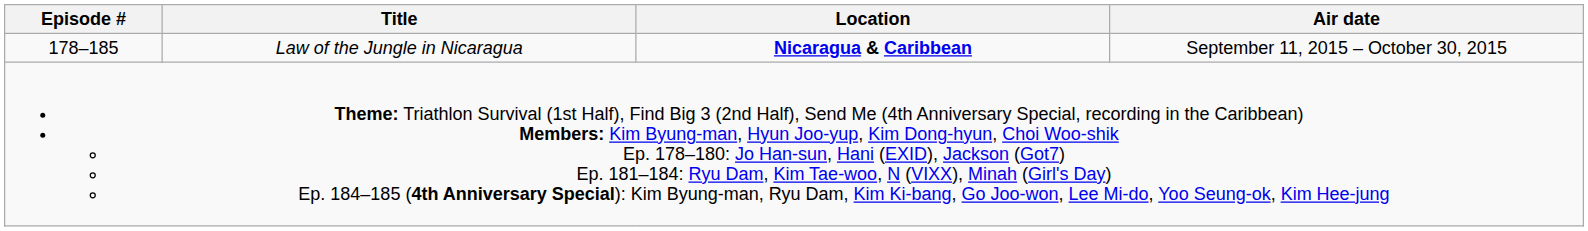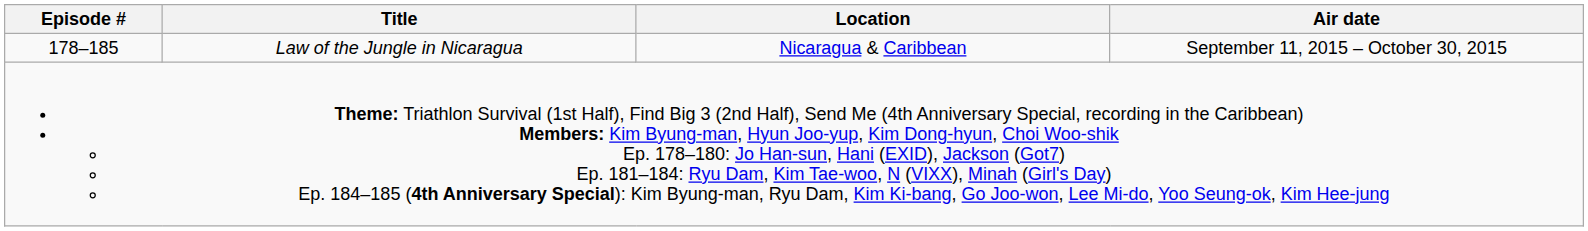(873, 48) bold -> (873, 48) normal
